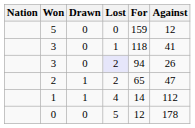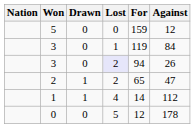(139, 47) 118 -> (139, 47) 119
(170, 47) 41 -> (170, 47) 84
